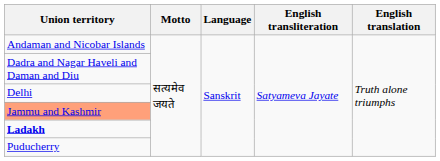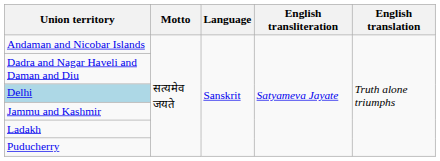(20, 93) no background -> (20, 93) lightblue background
(54, 111) lightsalmon background -> (54, 111) no background
(26, 129) bold -> (24, 129) normal
